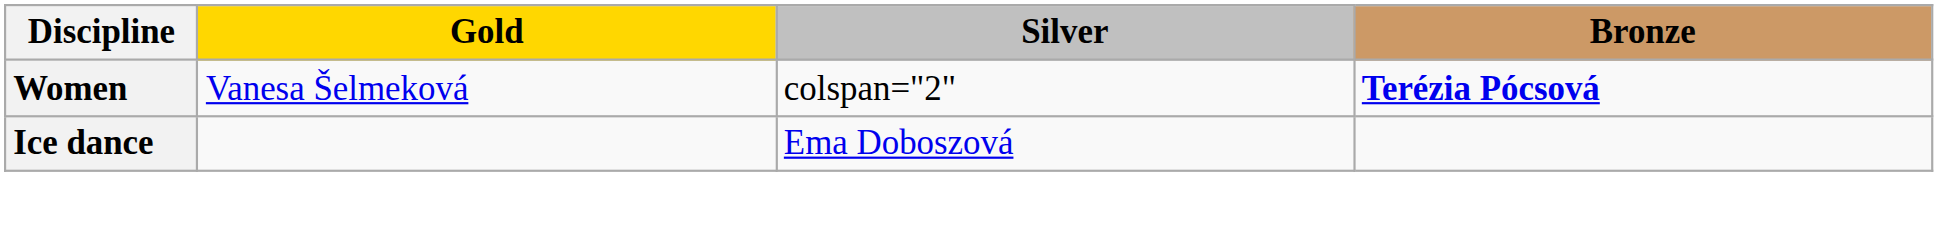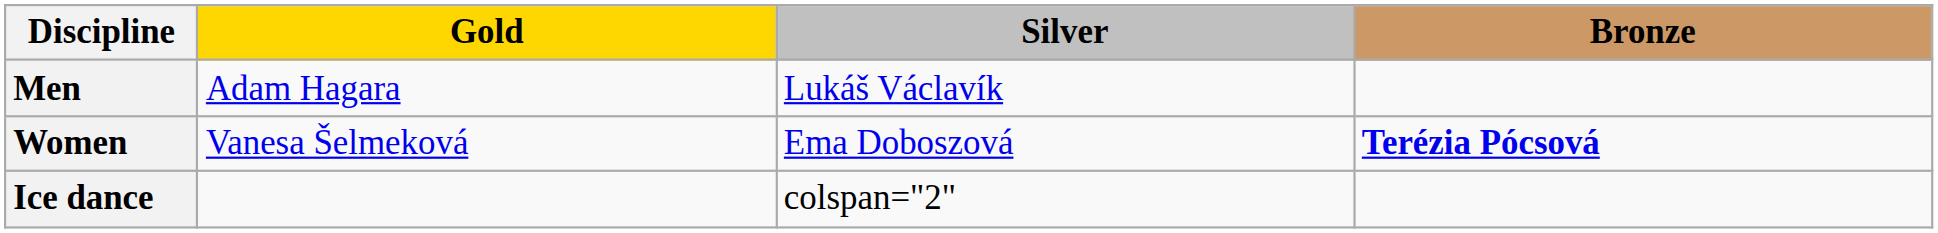+ row: (47, 87)
(870, 87) colspan="2" -> (899, 142) Ema Doboszová
(899, 142) Ema Doboszová -> (870, 198) colspan="2"
